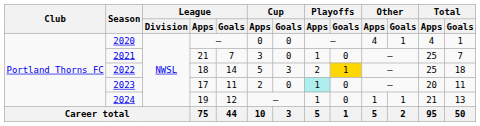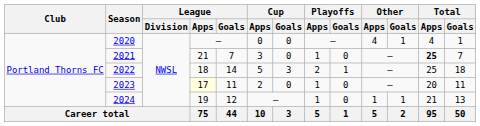(432, 56) normal -> (432, 56) bold
(346, 70) gold background -> (346, 70) no background
(203, 85) no background -> (203, 85) lightyellow background
(317, 85) paleturquoise background -> (317, 85) no background
